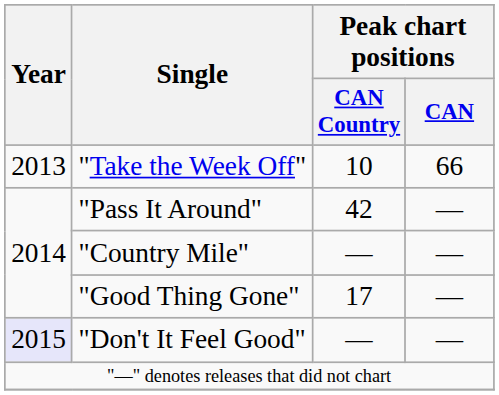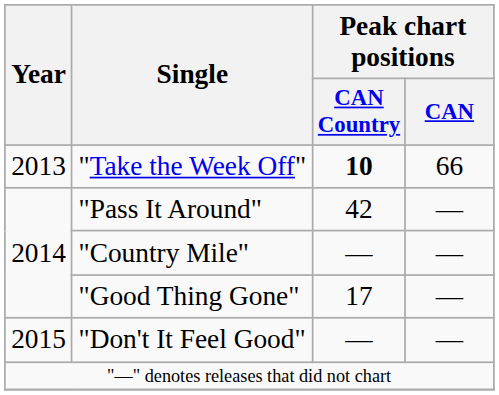(359, 165) normal -> (359, 165) bold
(39, 339) lavender background -> (39, 339) no background
